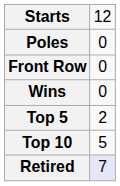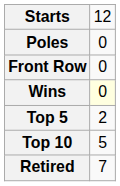(103, 92) no background -> (103, 92) lightyellow background
(103, 167) lavender background -> (103, 167) no background
